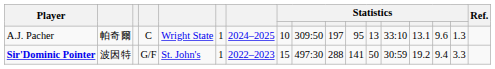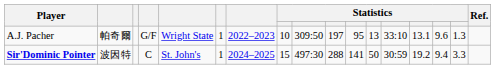(148, 36) C -> (148, 36) G/F
(251, 36) 2024–2025 -> (251, 36) 2022–2023
(148, 55) G/F -> (148, 55) C
(251, 55) 2022–2023 -> (251, 55) 2024–2025
